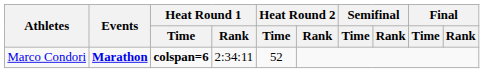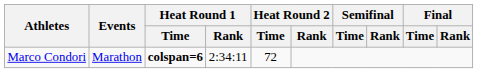(120, 57) bold -> (117, 57) normal
(276, 57) 52 -> (271, 57) 72
